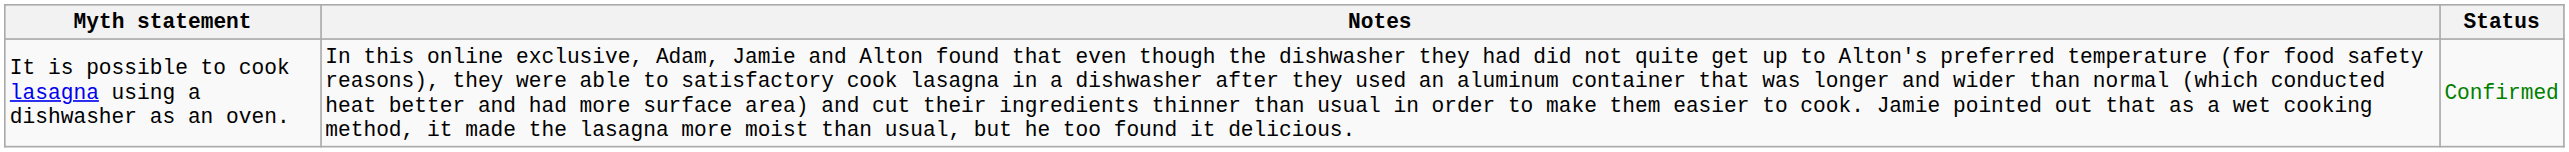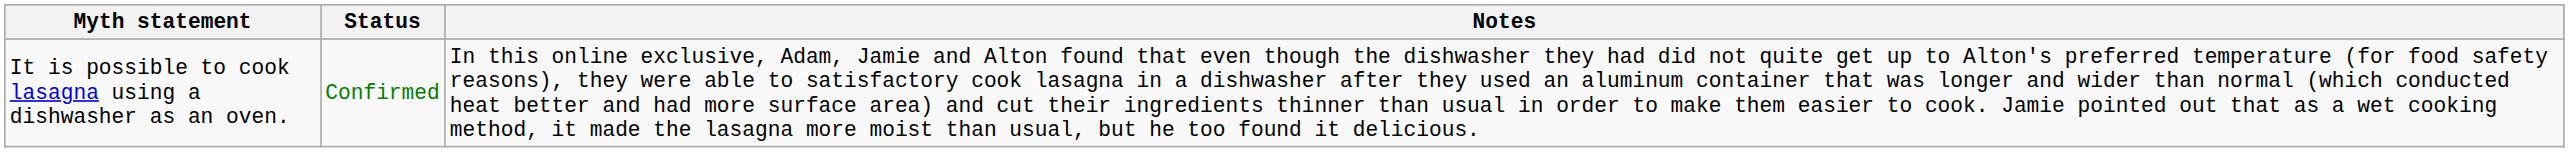columns swapped: (2502, 22) <-> (1380, 22)
